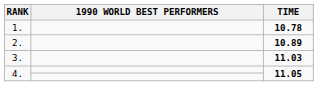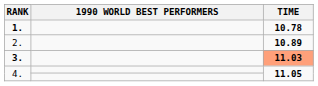(18, 27) normal -> (18, 27) bold
(18, 58) normal -> (18, 58) bold
(288, 58) no background -> (288, 58) lightsalmon background
